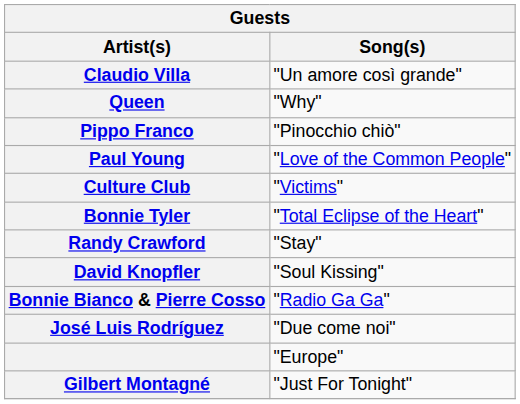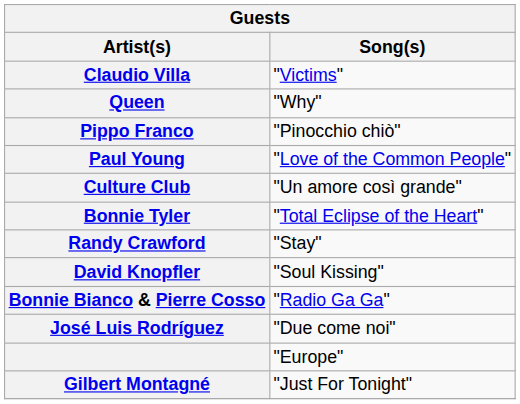(368, 74) "Un amore così grande" -> (308, 74) "Victims"
(308, 187) "Victims" -> (368, 187) "Un amore così grande"
